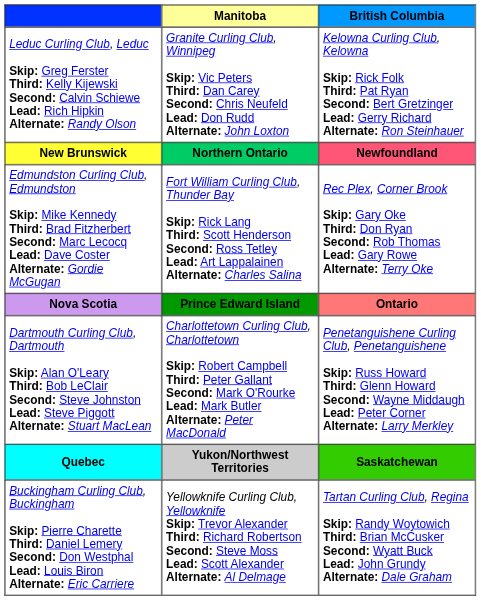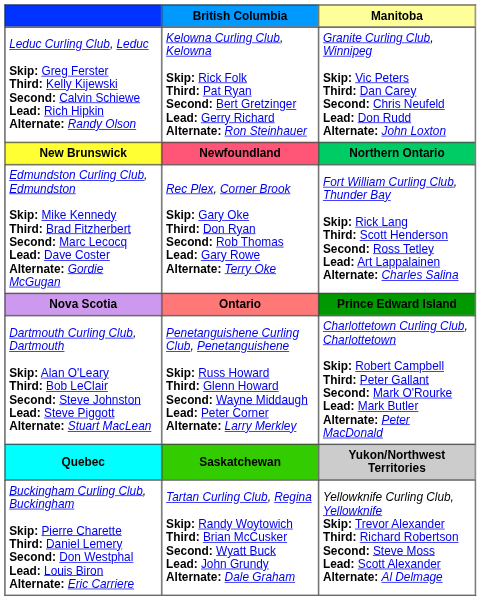columns swapped: (397, 15) <-> (240, 15)
